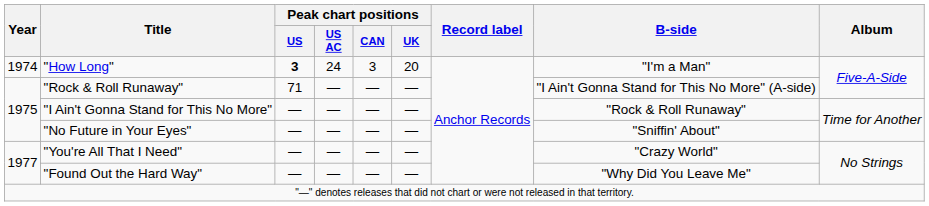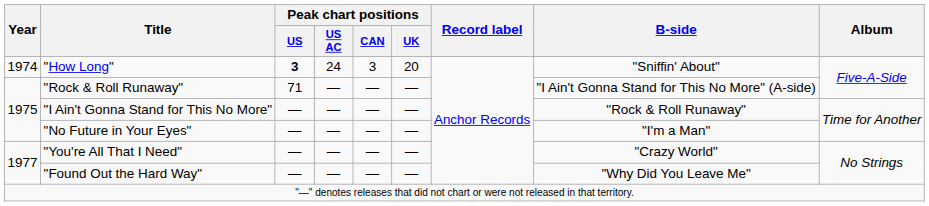(676, 66) "I'm a Man" -> (676, 66) "Sniffin' About"
(676, 130) "Sniffin' About" -> (676, 130) "I'm a Man"
